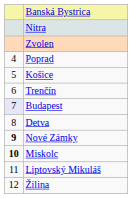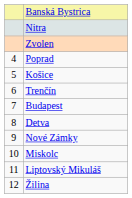(14, 106) lavender background -> (14, 106) no background
(14, 138) bold -> (14, 138) normal
(14, 153) bold -> (14, 153) normal
